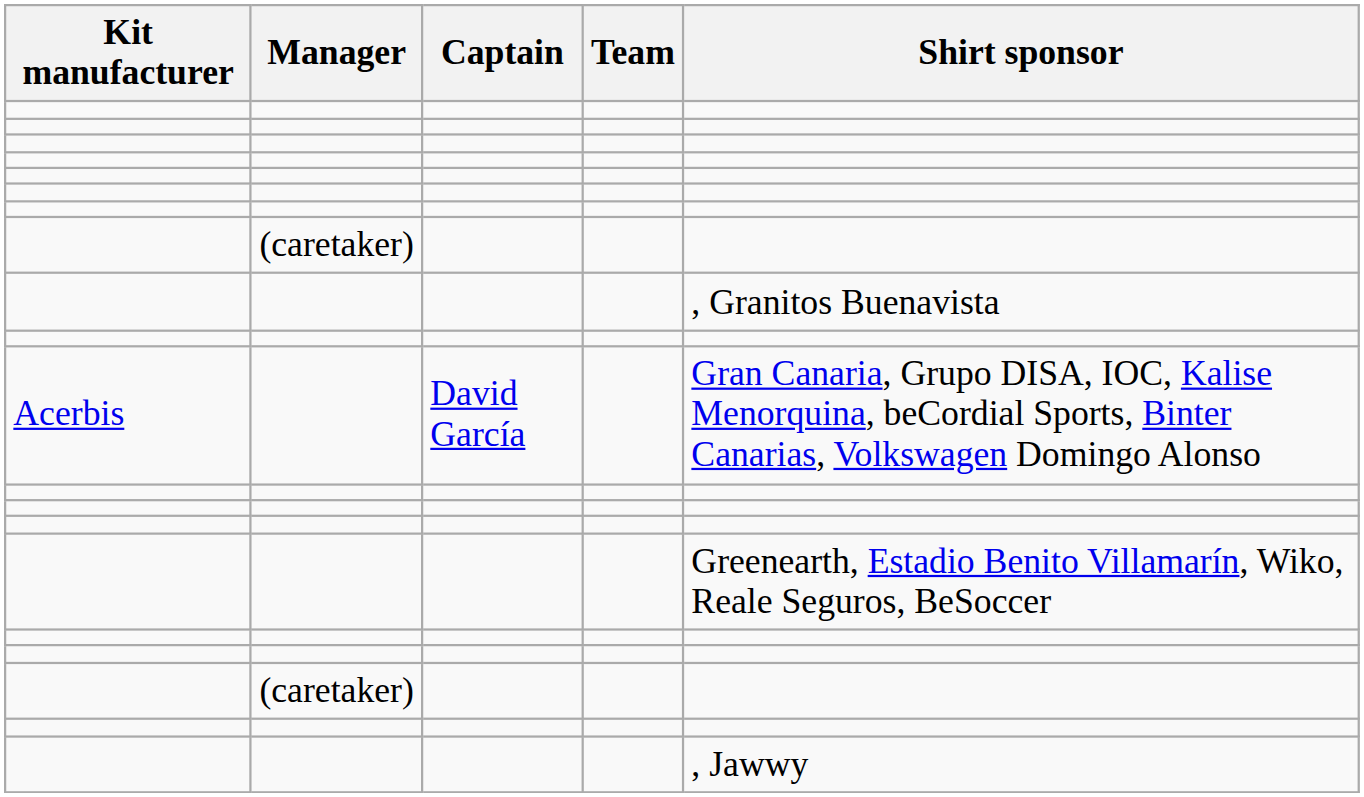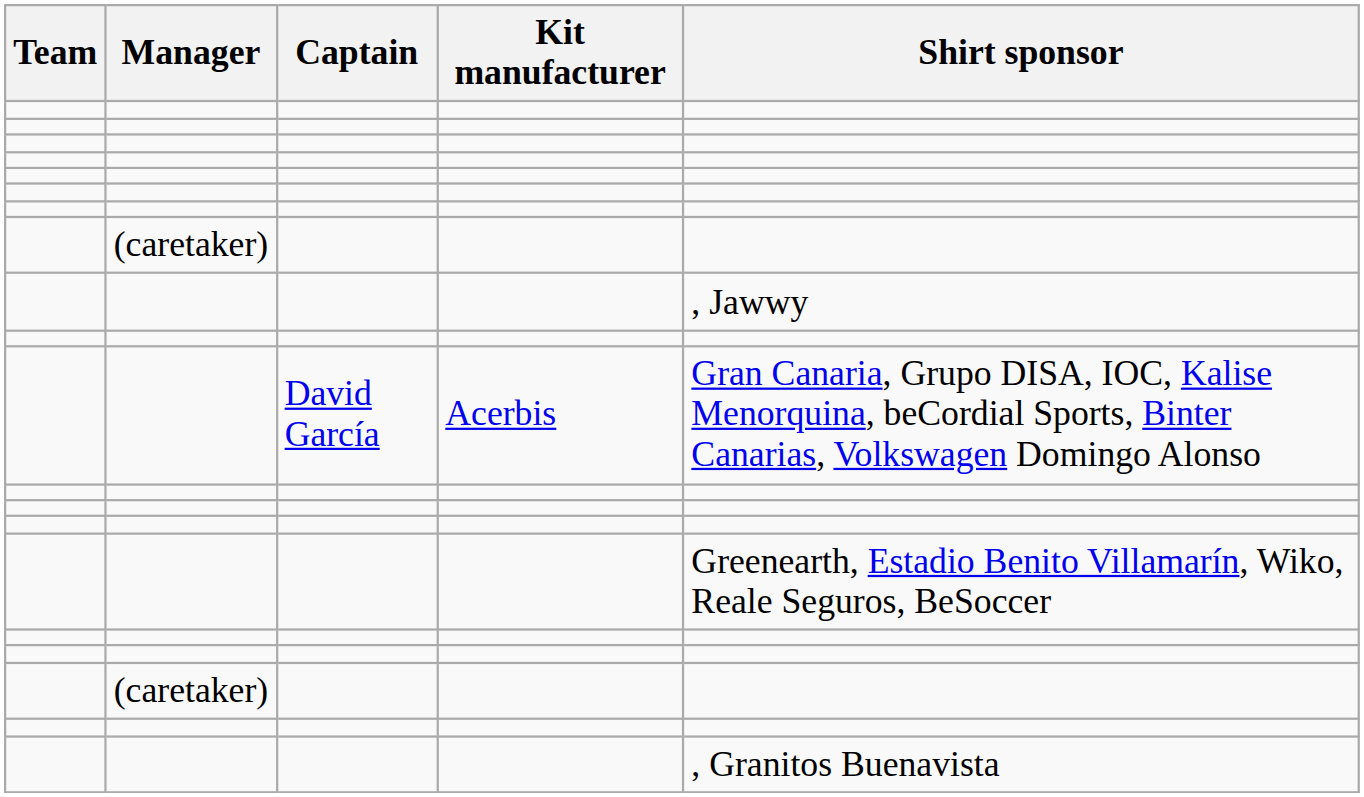columns swapped: (633, 52) <-> (128, 52)
(845, 301) , Granitos Buenavista -> (750, 301) , Jawwy
(750, 763) , Jawwy -> (845, 763) , Granitos Buenavista
